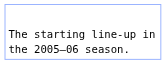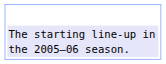(82, 42) no background -> (82, 42) lavender background
